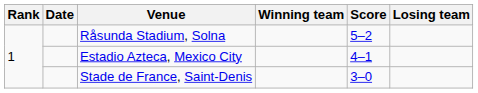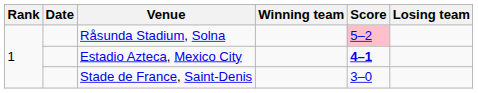(361, 35) no background -> (361, 35) pink background
(361, 56) normal -> (361, 56) bold
